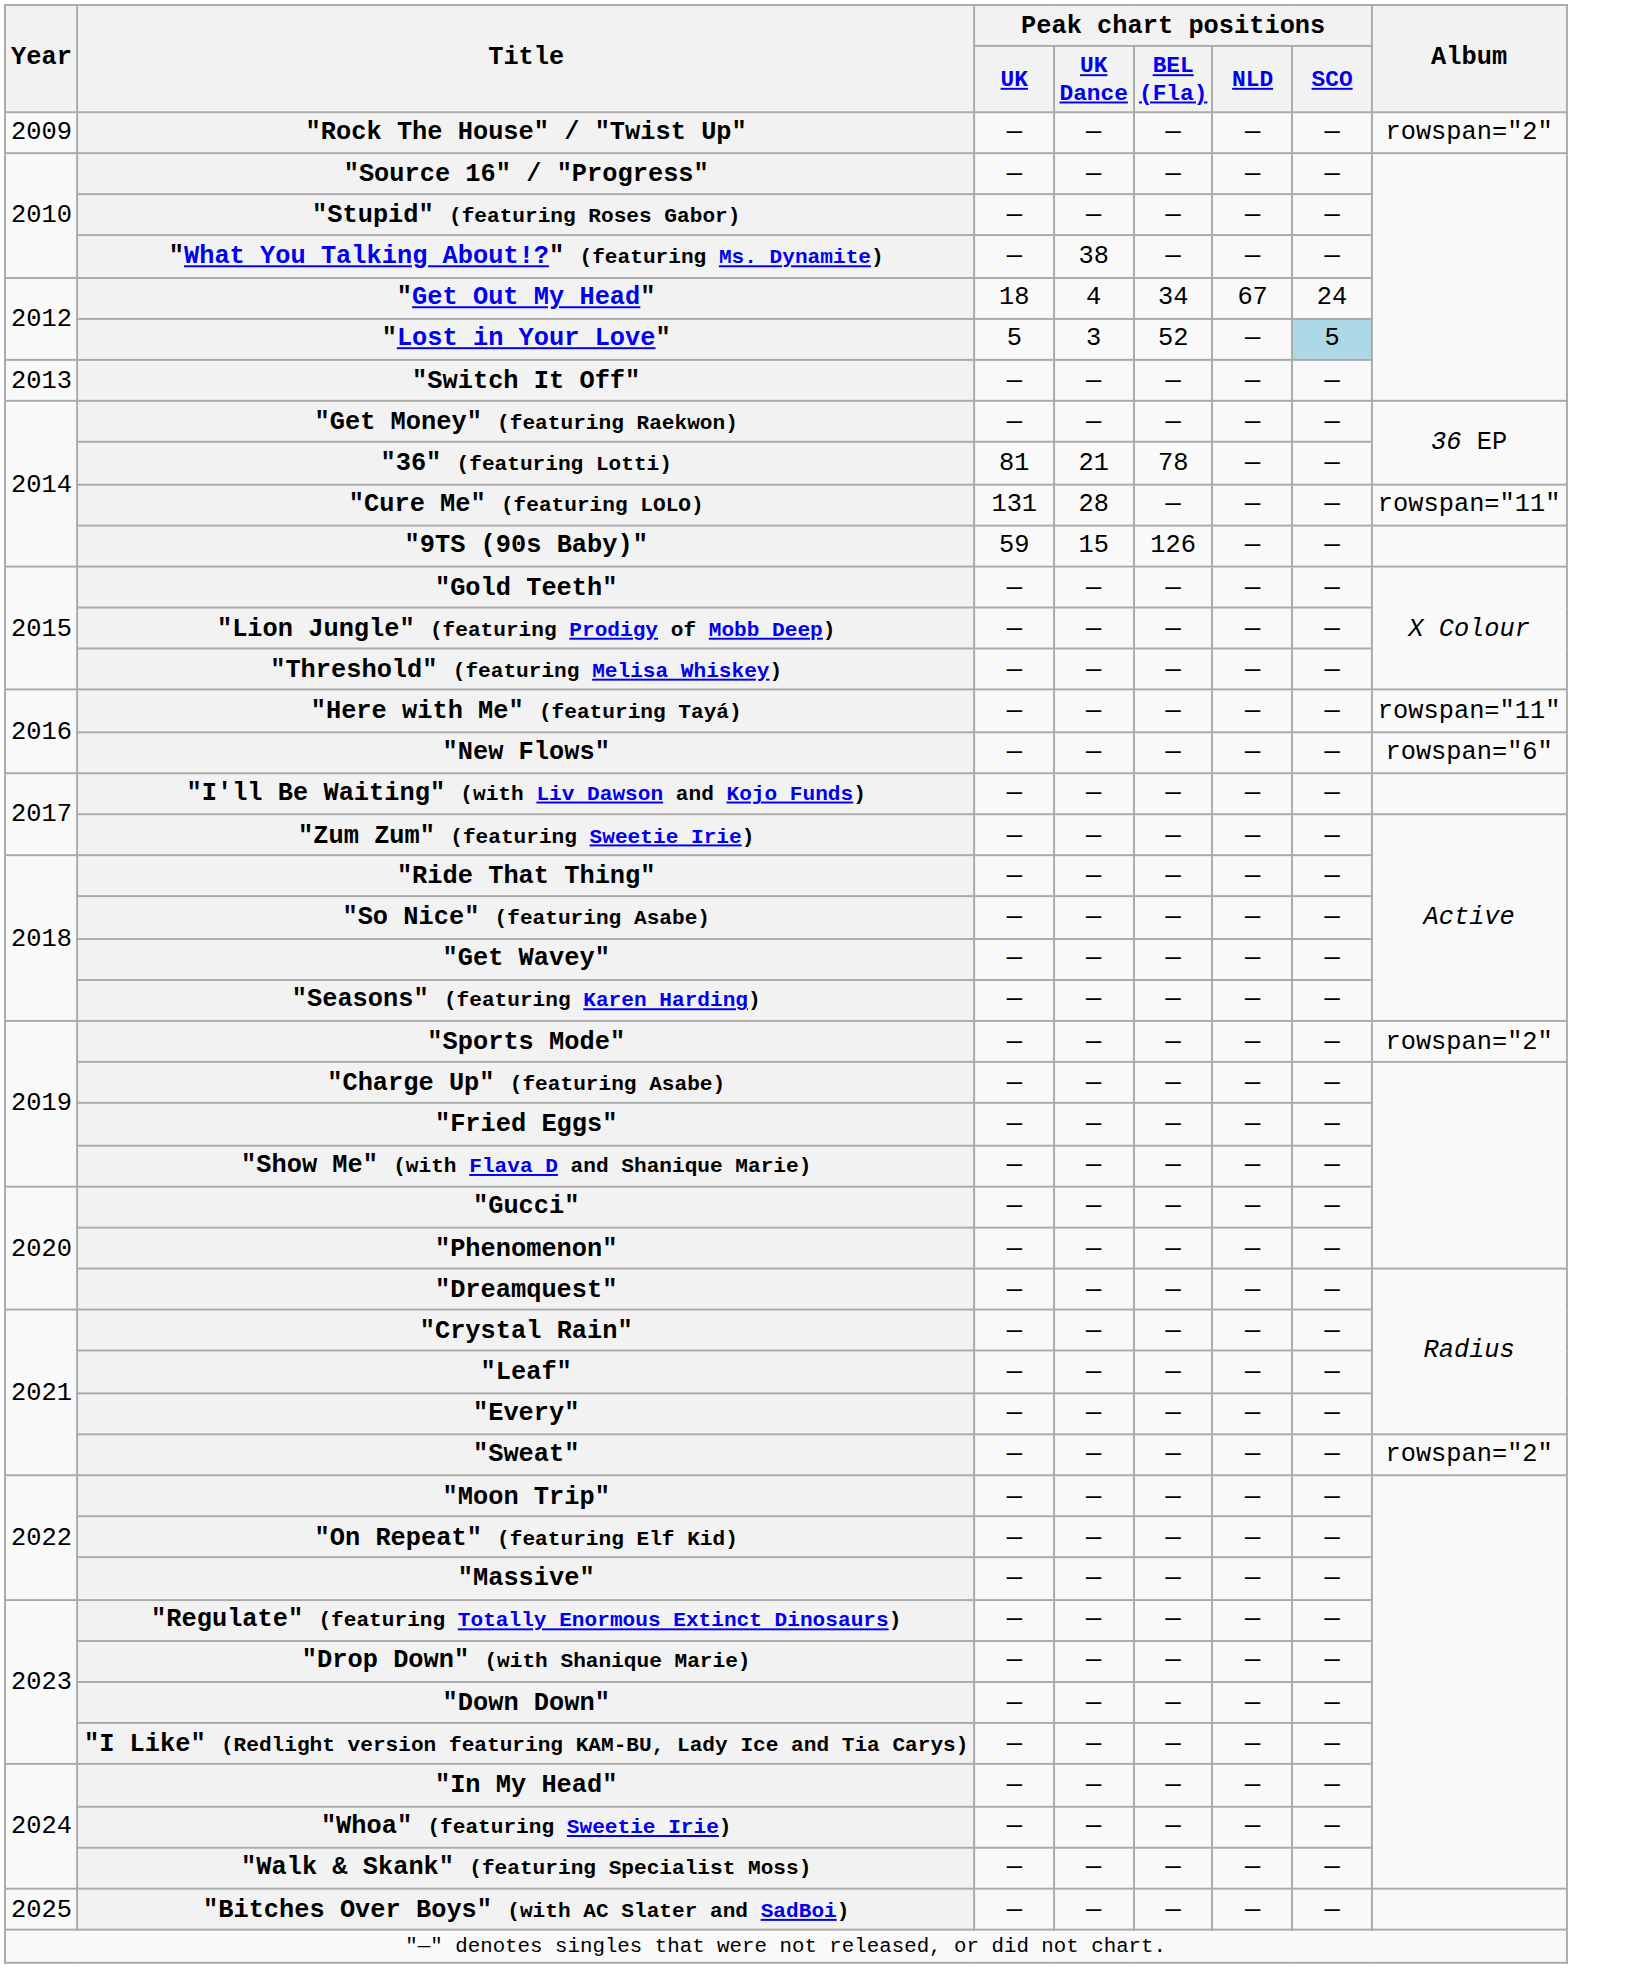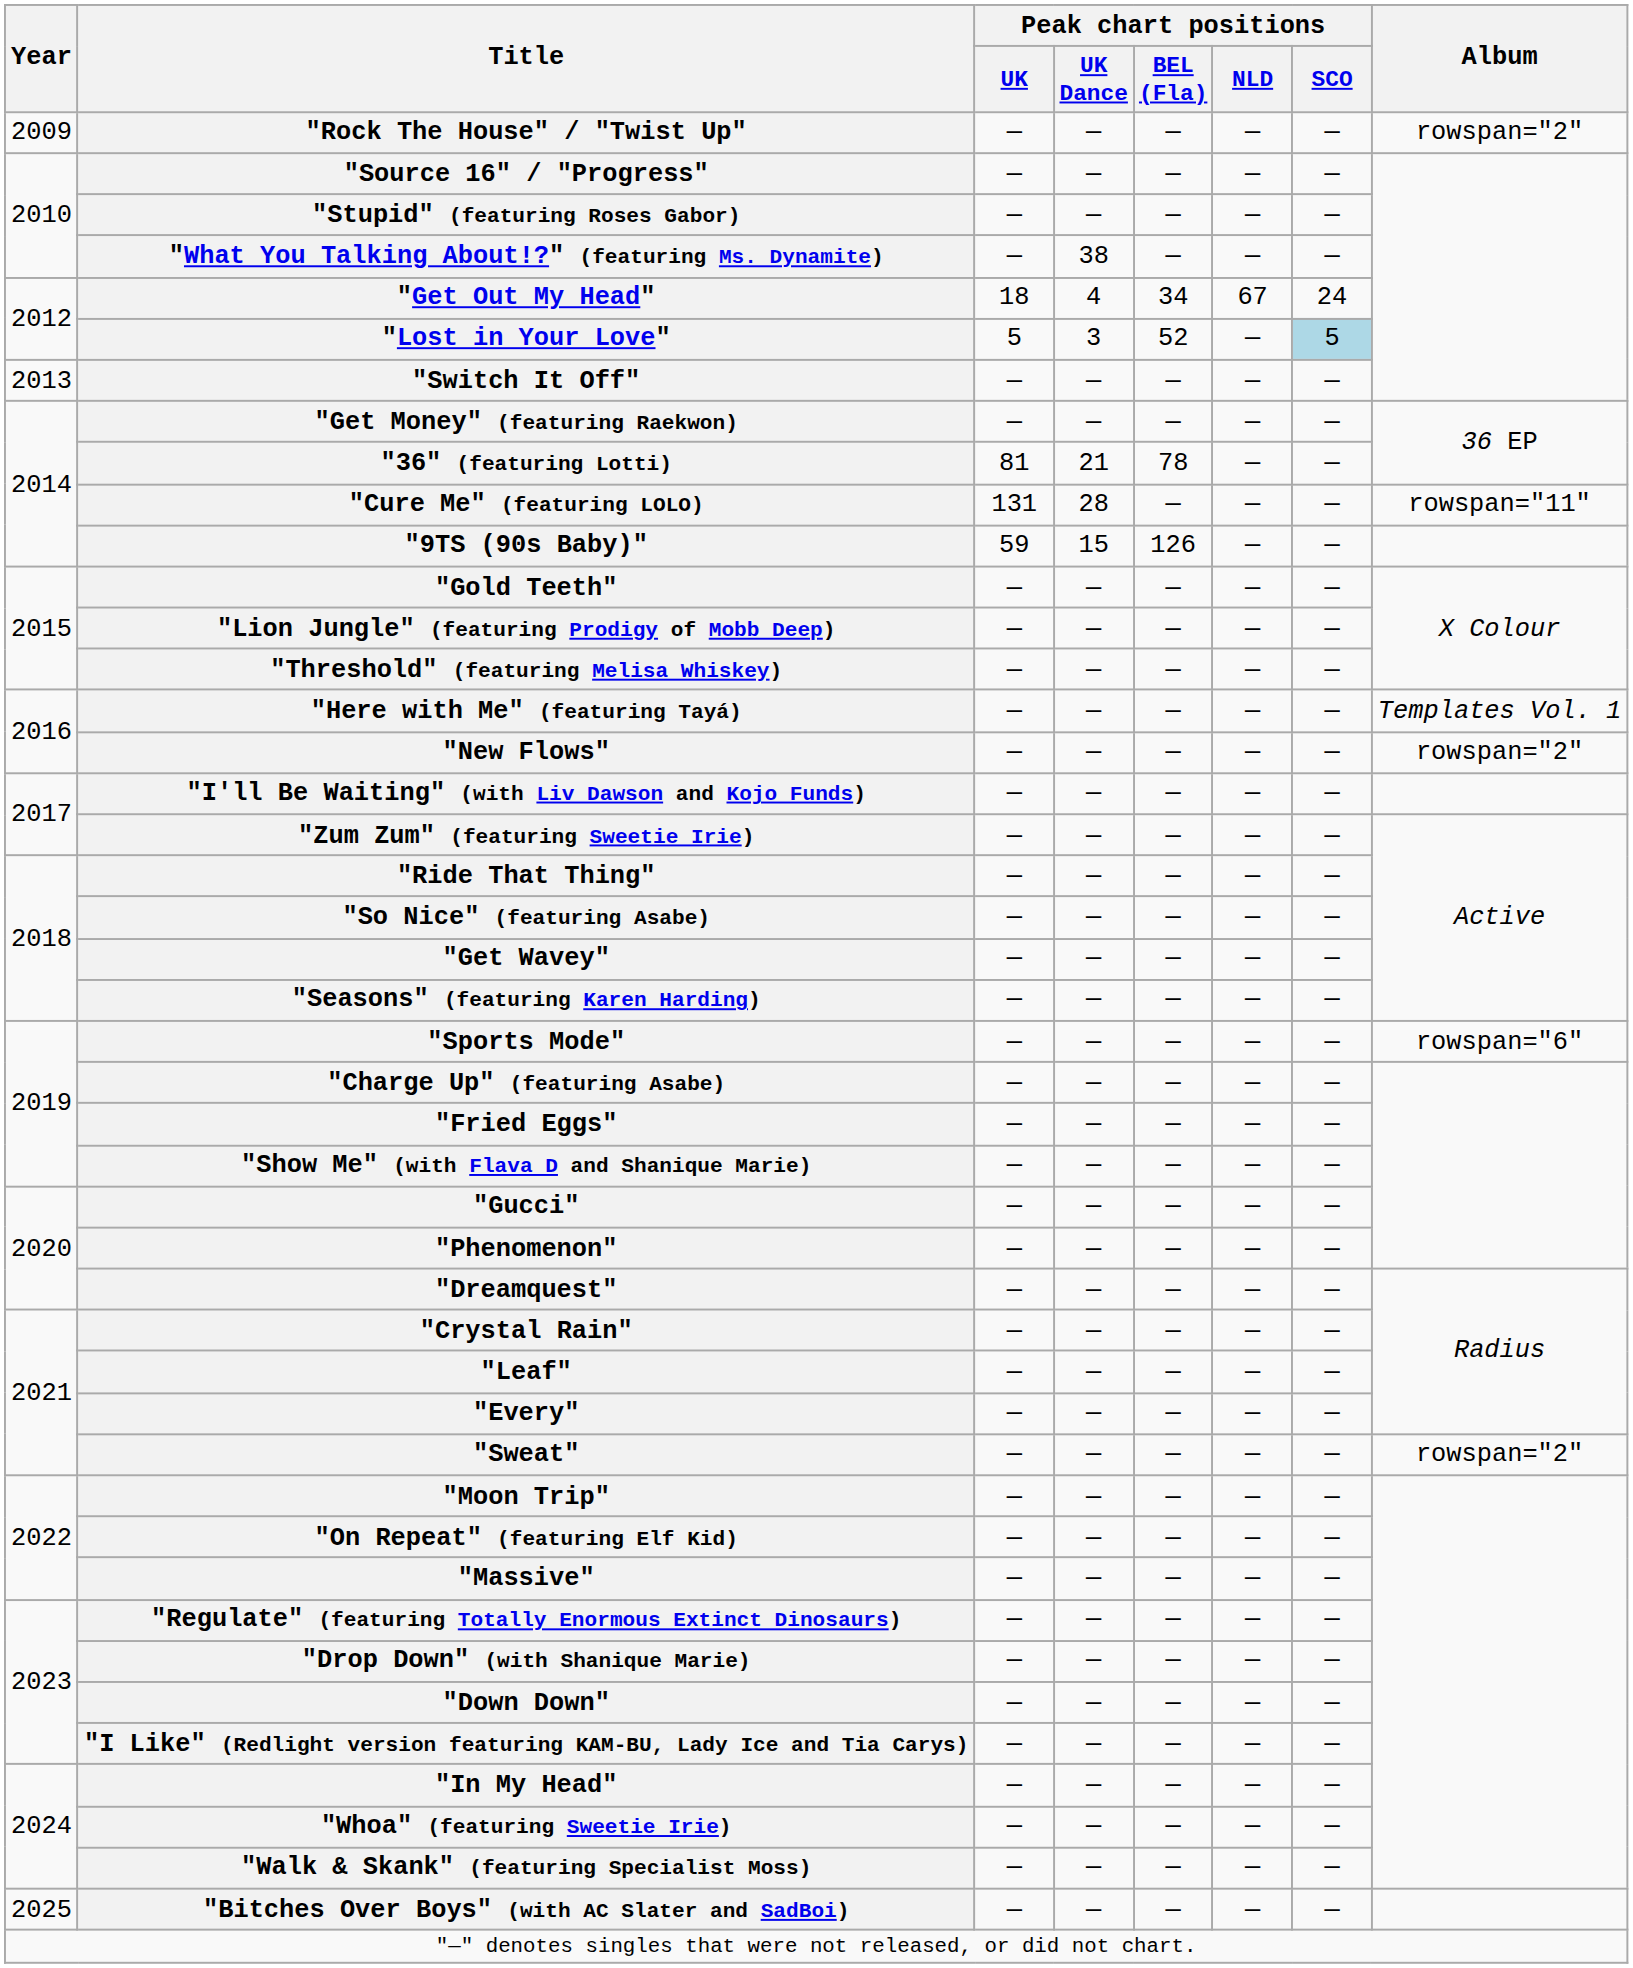(1469, 711) rowspan="11" -> (1500, 711) Templates Vol. 1
(1469, 752) rowspan="6" -> (1500, 752) rowspan="2"
(1469, 1042) rowspan="2" -> (1500, 1042) rowspan="6"
